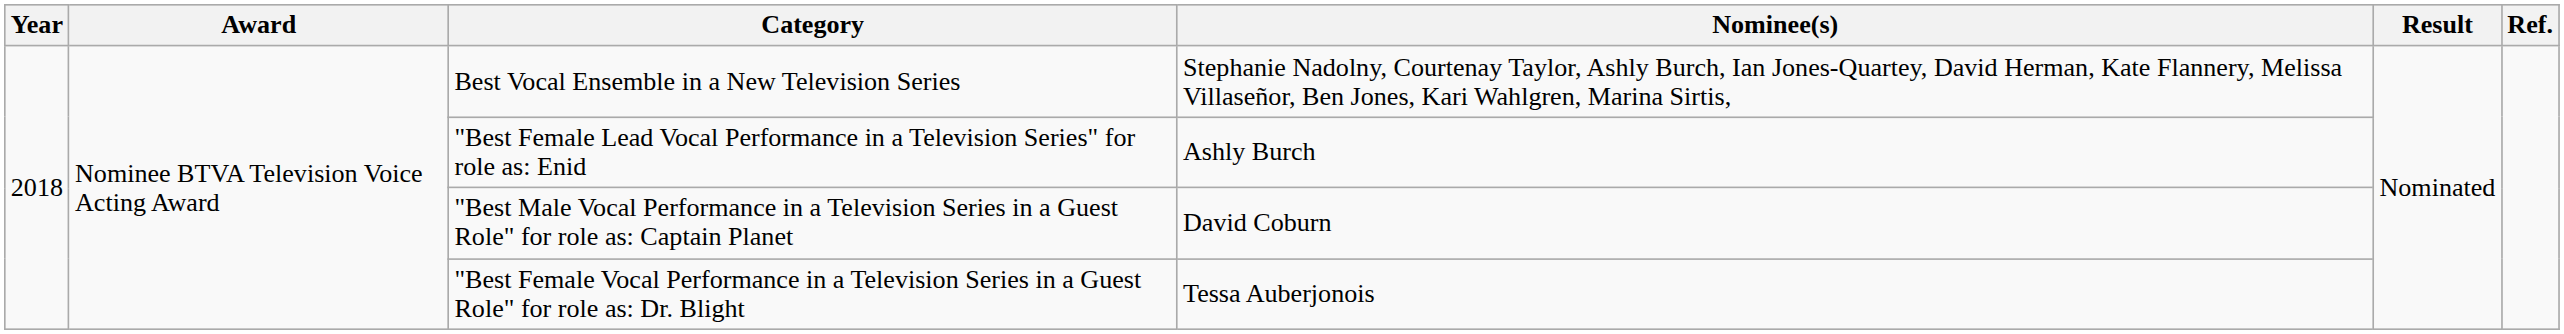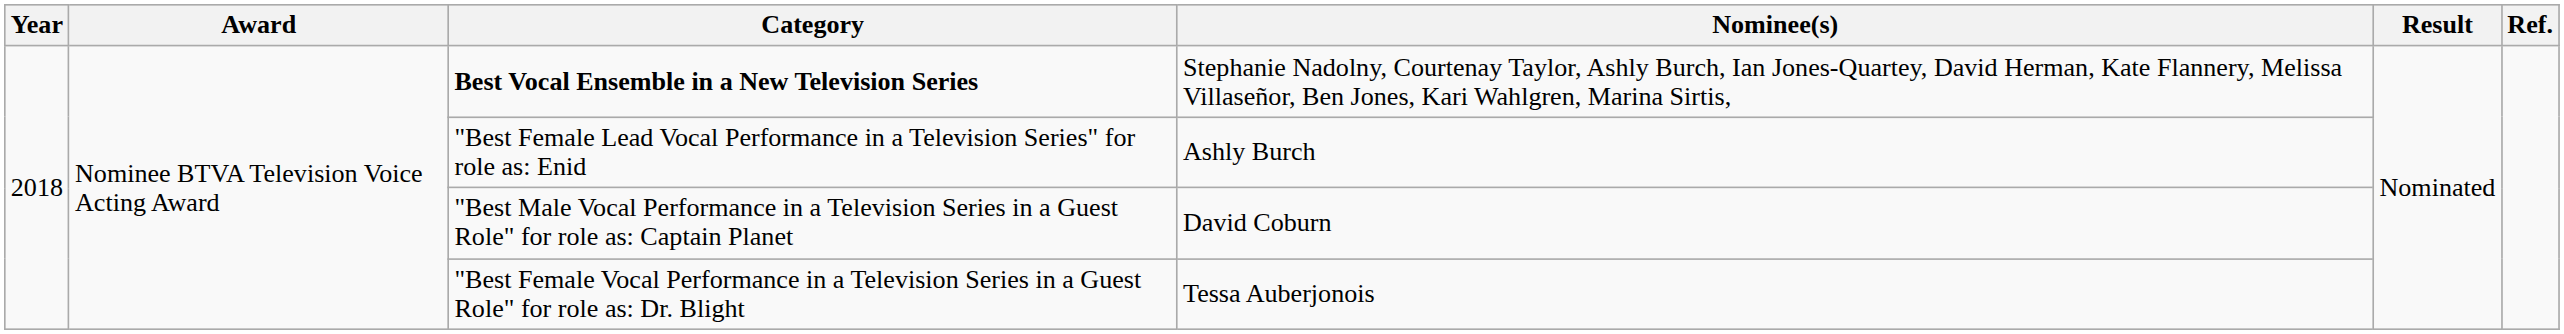(707, 81) normal -> (716, 81) bold
